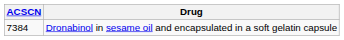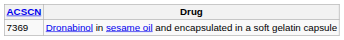(17, 27) 7384 -> (17, 27) 7369
